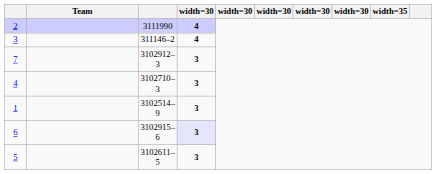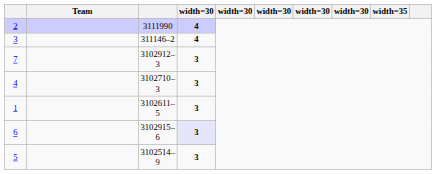(158, 108) 3102514–9 -> (158, 108) 3102611–5
(158, 157) 3102611–5 -> (158, 157) 3102514–9
